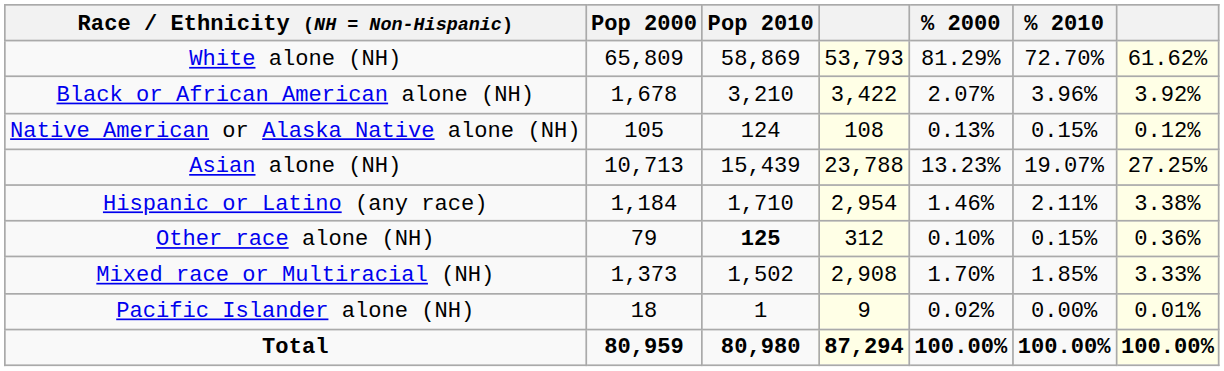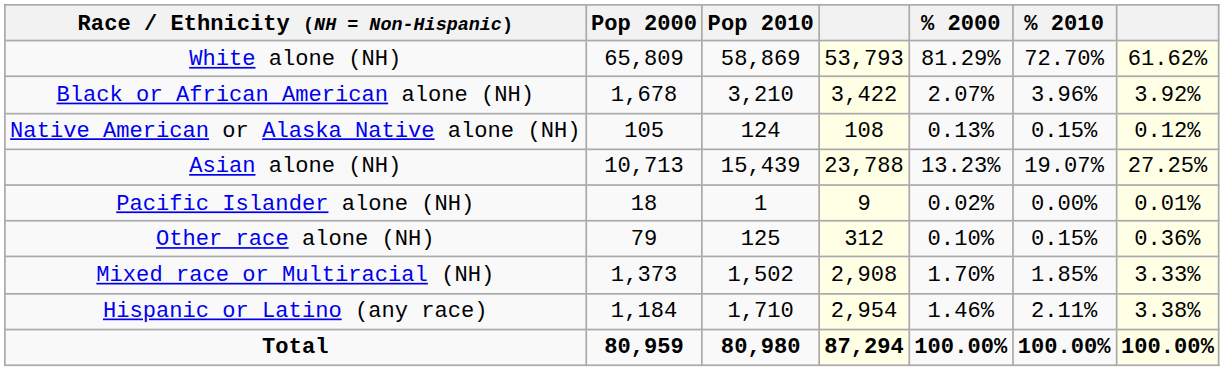rows swapped: (295, 311) <-> (295, 203)
(761, 239) bold -> (761, 239) normal
